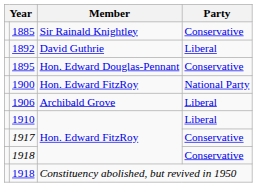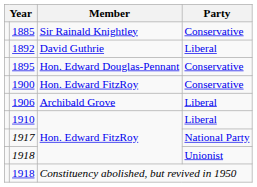(217, 84) National Party -> (214, 84) Conservative
(214, 137) Conservative -> (217, 137) National Party
(214, 155) Conservative -> (204, 155) Unionist
